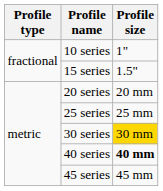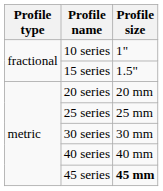(134, 133) gold background -> (134, 133) no background
(135, 154) bold -> (134, 154) normal
(134, 175) normal -> (135, 175) bold
